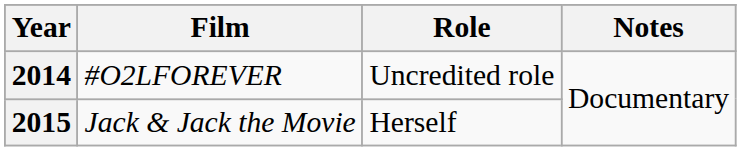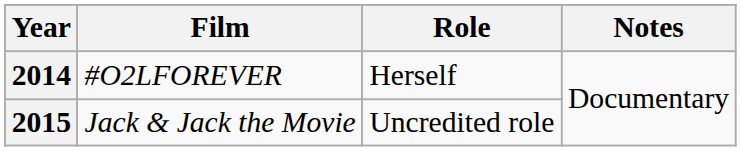(462, 74) Uncredited role -> (413, 74) Herself
(413, 121) Herself -> (462, 121) Uncredited role
